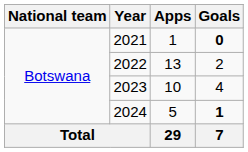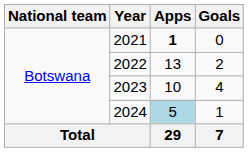(173, 40) normal -> (173, 40) bold
(219, 40) bold -> (219, 40) normal
(173, 111) no background -> (173, 111) lightblue background
(219, 111) bold -> (219, 111) normal
